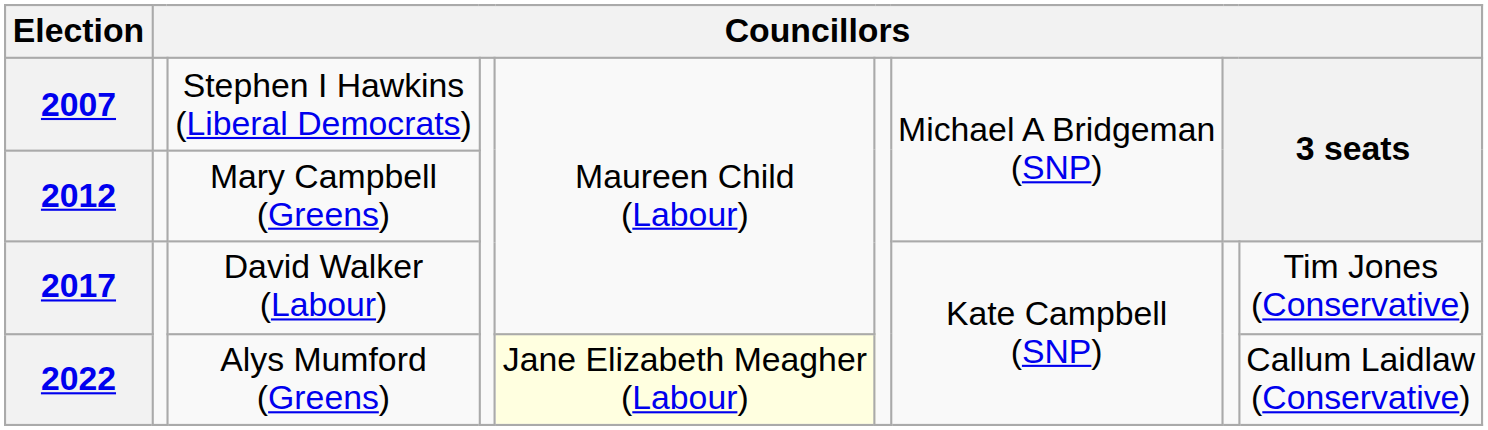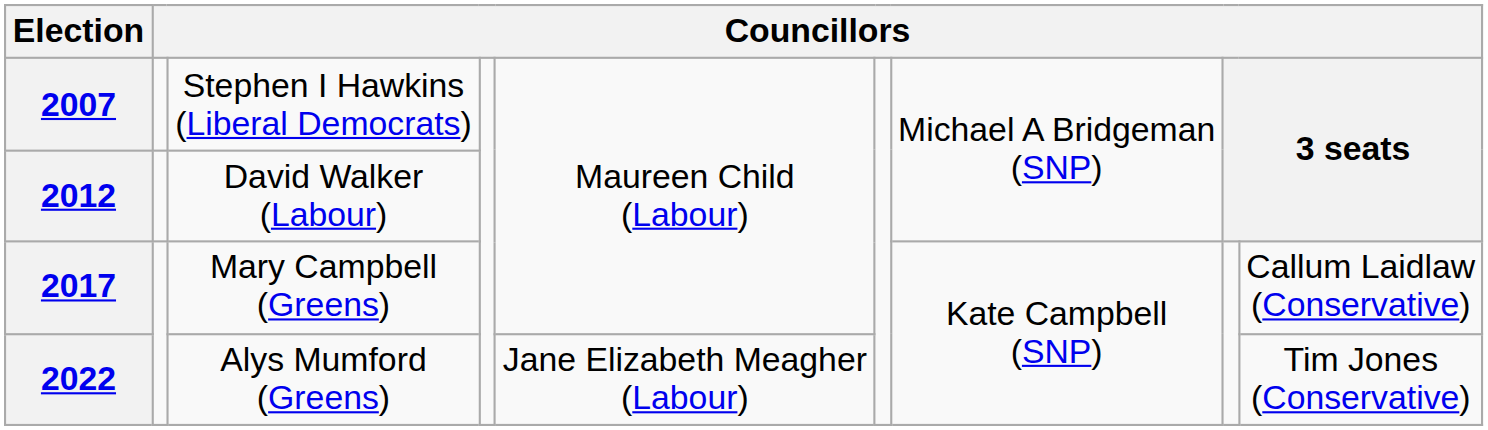(323, 195) Mary Campbell (Greens) -> (323, 195) David Walker (Labour)
(323, 286) David Walker (Labour) -> (323, 286) Mary Campbell (Greens)
(1361, 286) Tim Jones (Conservative) -> (1361, 286) Callum Laidlaw (Conservative)
(685, 378) lightyellow background -> (685, 378) no background
(1361, 378) Callum Laidlaw (Conservative) -> (1361, 378) Tim Jones (Conservative)
